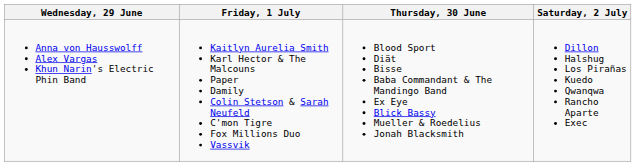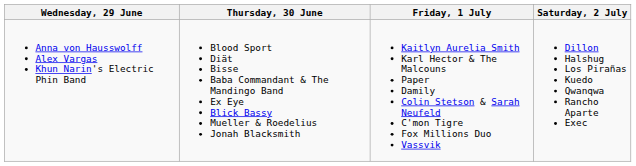columns swapped: (438, 12) <-> (261, 12)
